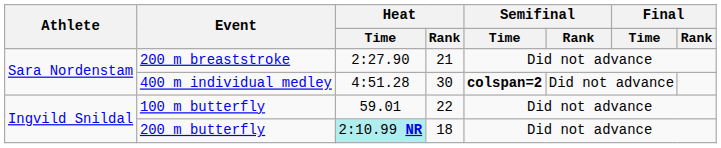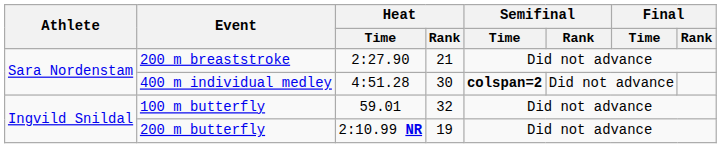(445, 107) 22 -> (445, 107) 32
(380, 130) paleturquoise background -> (380, 130) no background
(445, 130) 18 -> (445, 130) 19
